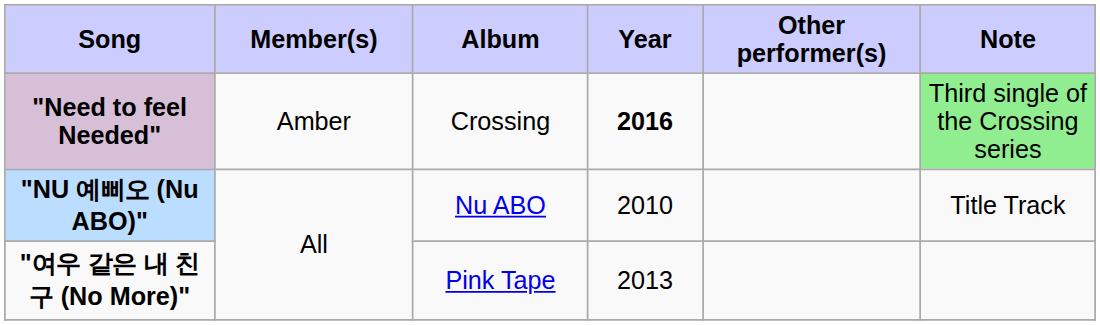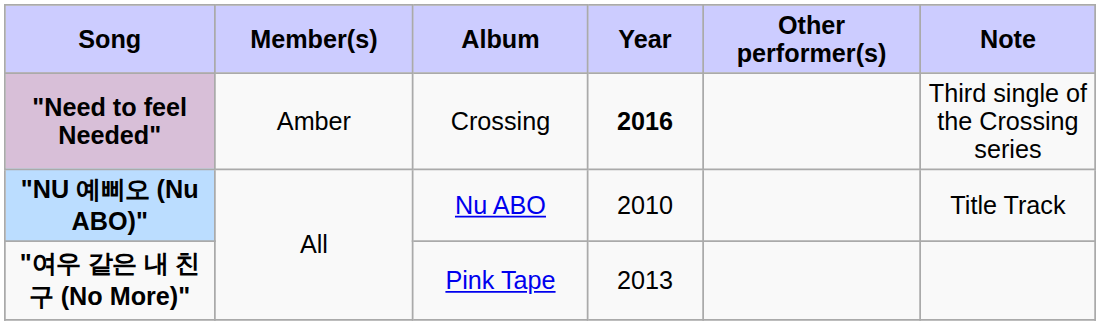(1008, 121) lightgreen background -> (1008, 121) no background
